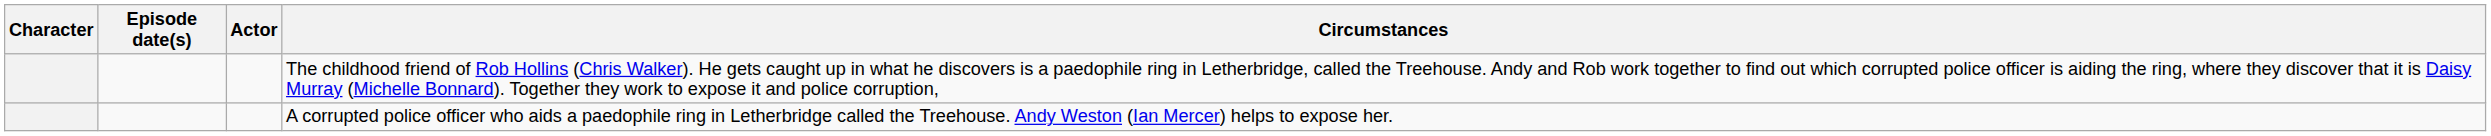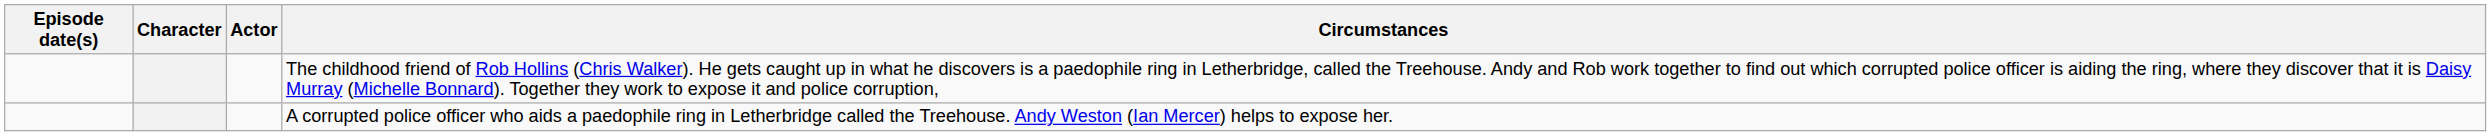columns swapped: (51, 29) <-> (162, 29)
